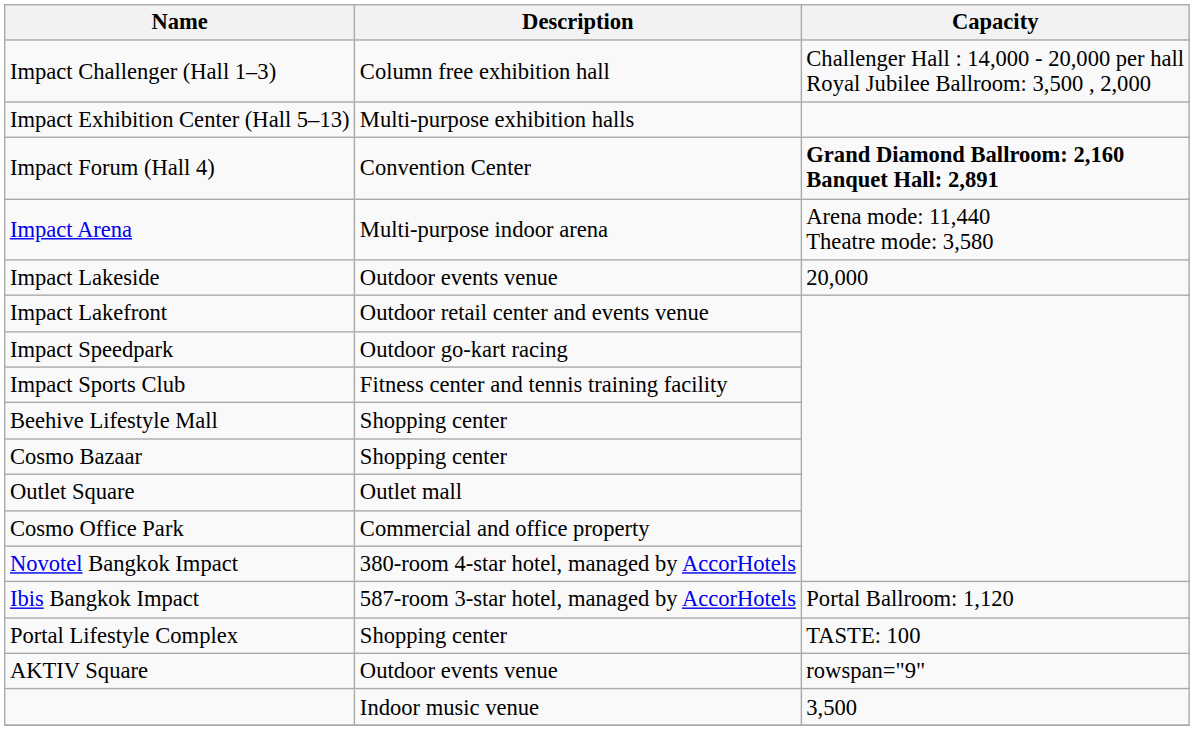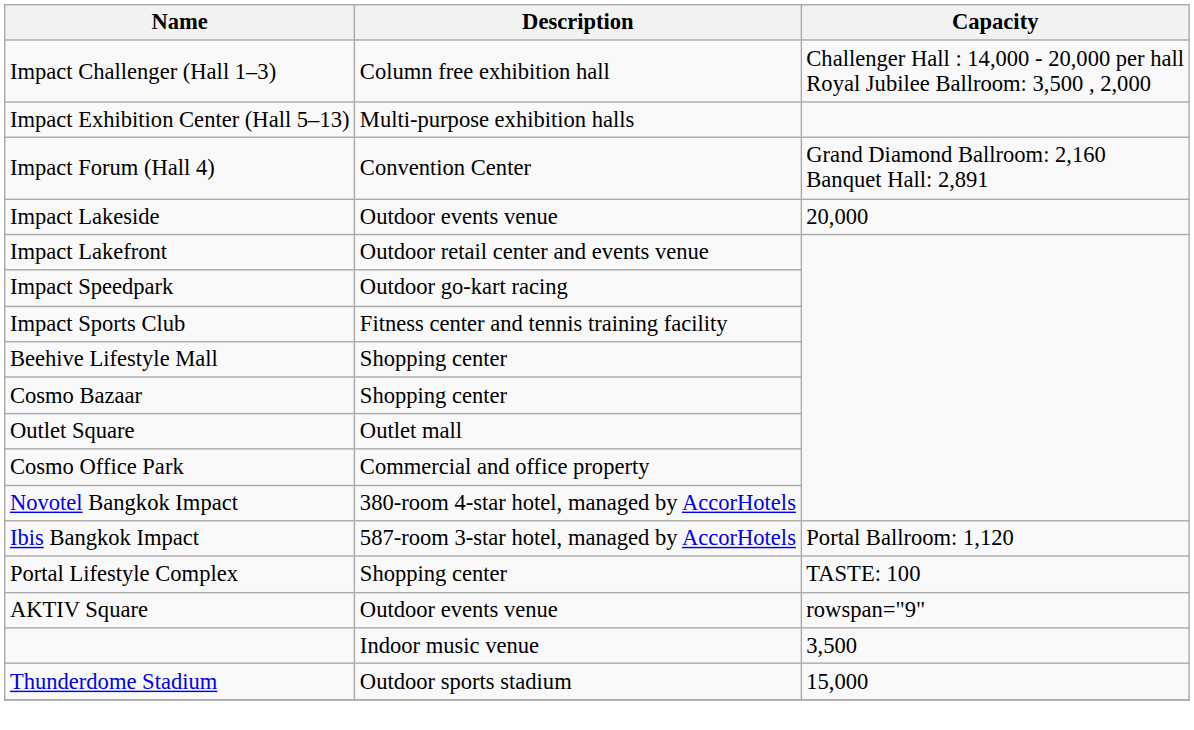(965, 167) bold -> (956, 167) normal
- row: (71, 228)
+ row: (114, 681)
